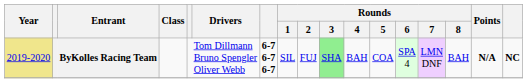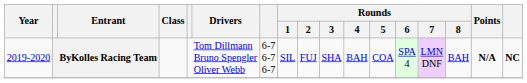(29, 58) khaki background -> (29, 58) no background
(269, 58) bold -> (269, 58) normal
(331, 58) lightgreen background -> (331, 58) no background
